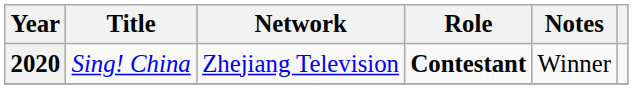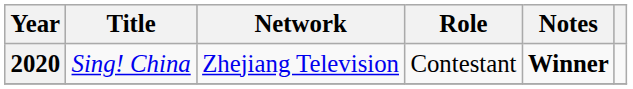(468, 63) bold -> (463, 63) normal
(574, 63) normal -> (568, 63) bold
